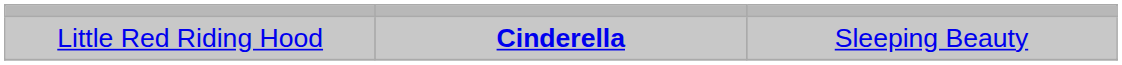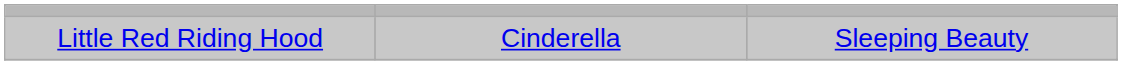(561, 37) bold -> (561, 37) normal
